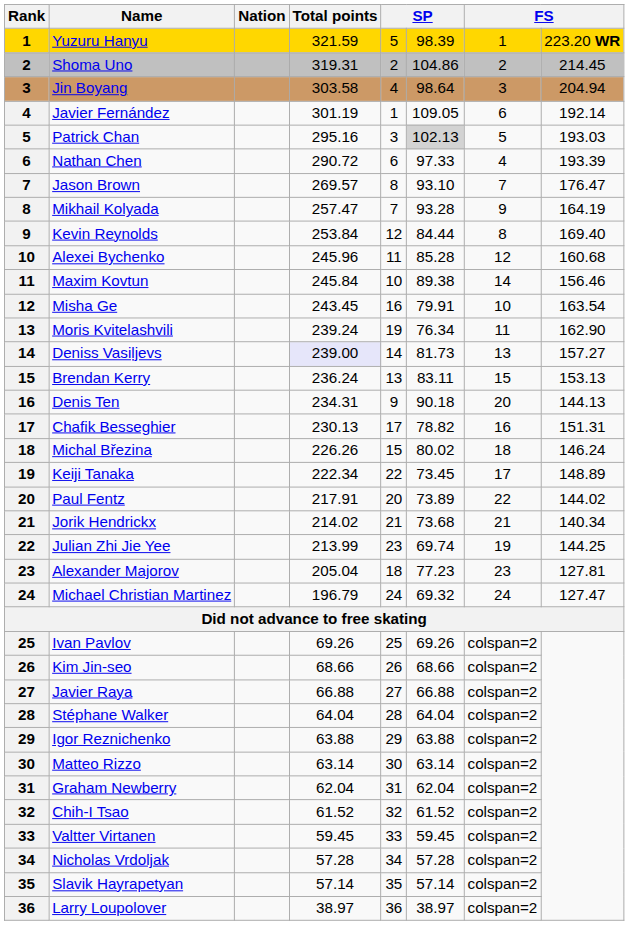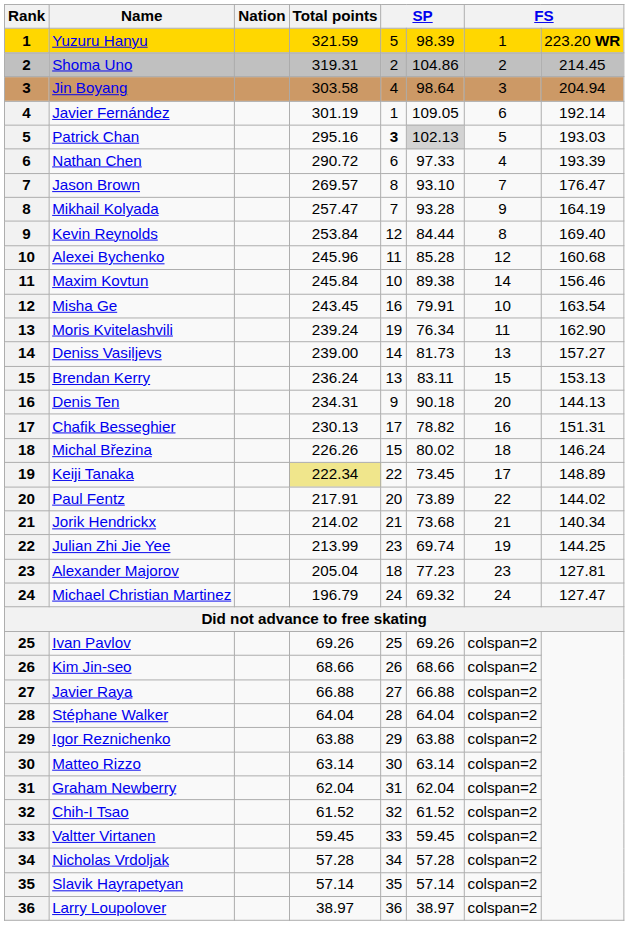(394, 137) normal -> (394, 137) bold
(335, 354) lavender background -> (335, 354) no background
(335, 474) no background -> (335, 474) khaki background
